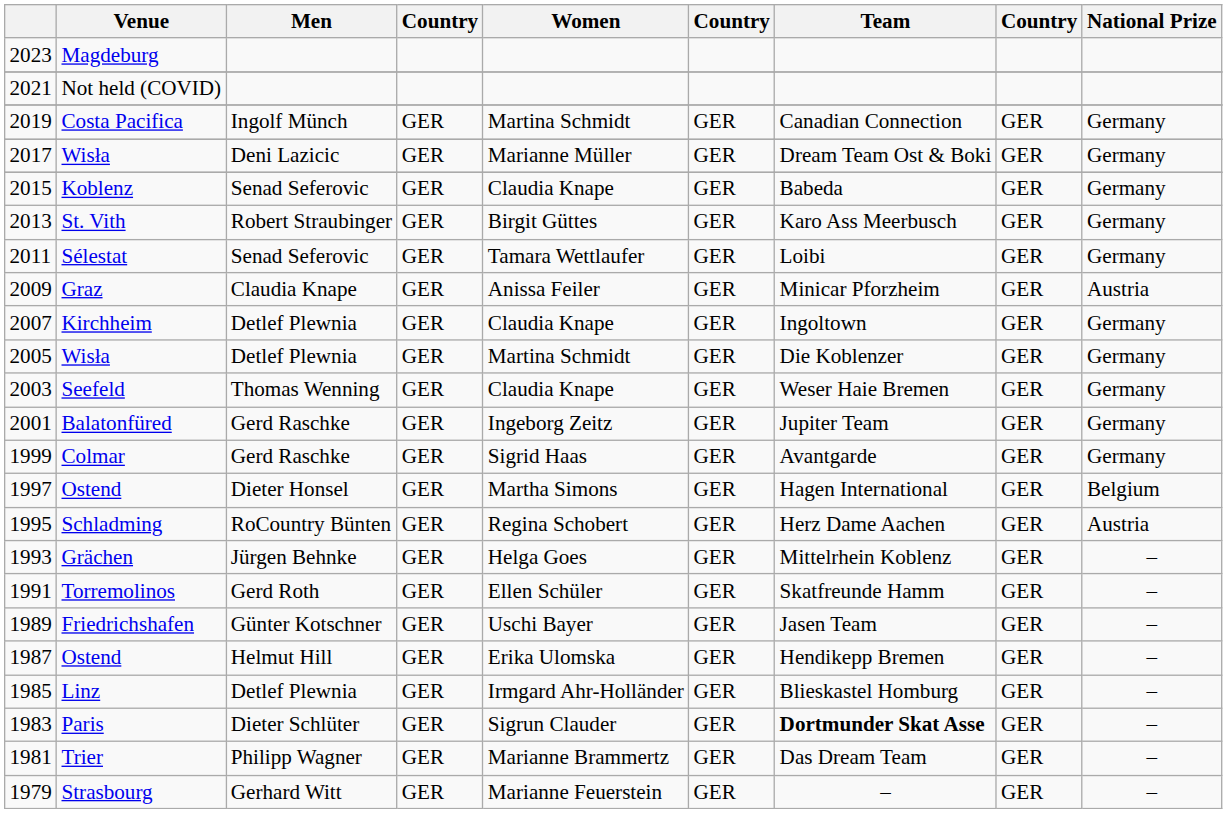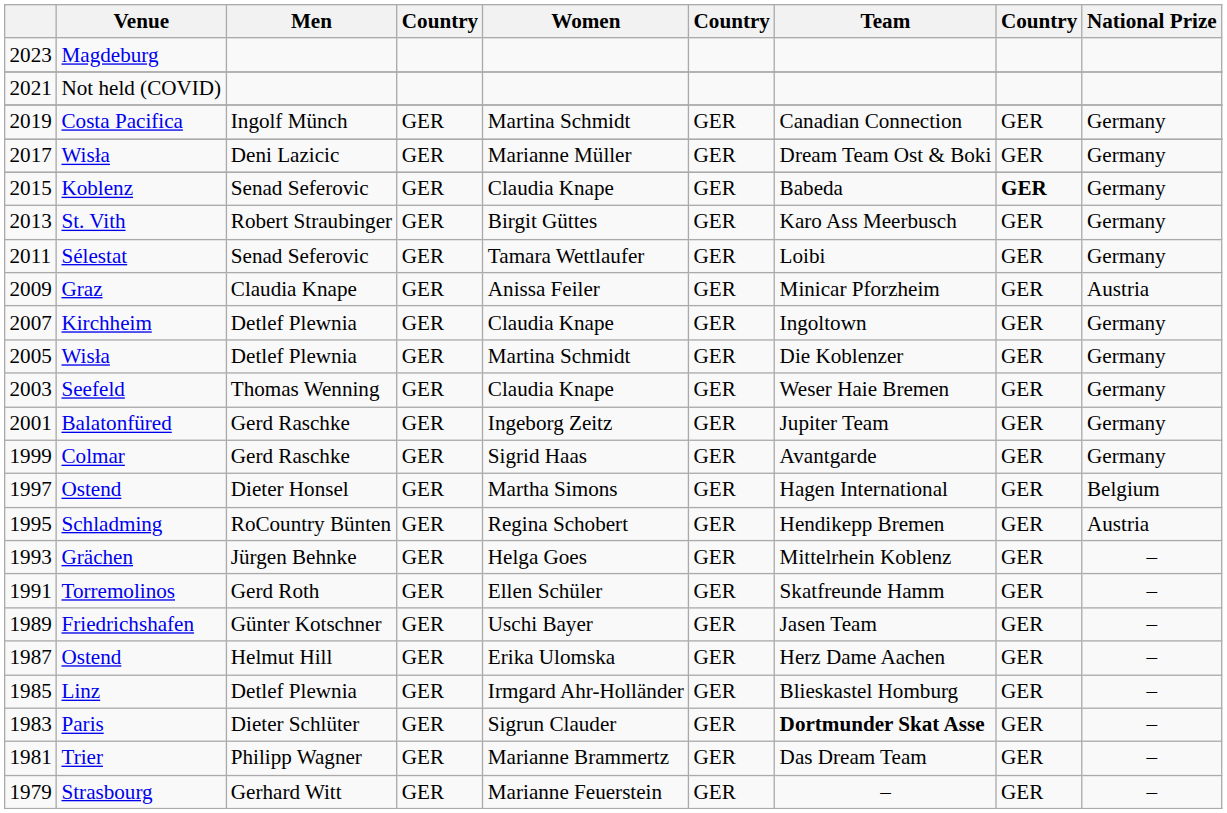(1022, 188) normal -> (1024, 188) bold
(862, 523) Herz Dame Aachen -> (862, 523) Hendikepp Bremen
(862, 657) Hendikepp Bremen -> (862, 657) Herz Dame Aachen
